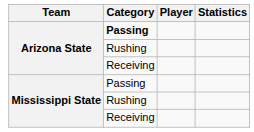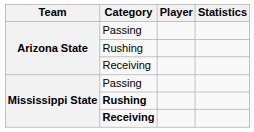(127, 30) bold -> (122, 30) normal
(126, 100) normal -> (125, 100) bold
(130, 118) normal -> (129, 118) bold
